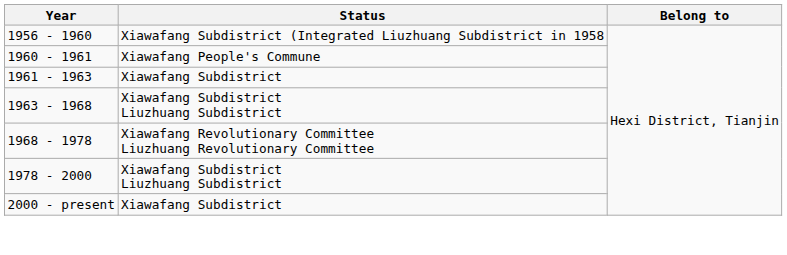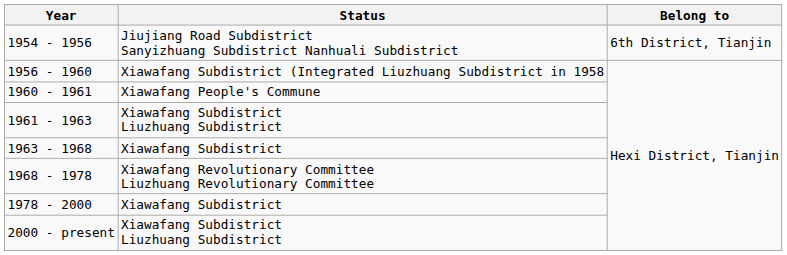+ row: (50, 43)
(202, 77) Xiawafang Subdistrict -> (202, 120) Xiawafang Subdistrict Liuzhuang Subdistrict
(202, 105) Xiawafang Subdistrict Liuzhuang Subdistrict -> (202, 148) Xiawafang Subdistrict
(202, 176) Xiawafang Subdistrict Liuzhuang Subdistrict -> (202, 204) Xiawafang Subdistrict
(202, 204) Xiawafang Subdistrict -> (202, 232) Xiawafang Subdistrict Liuzhuang Subdistrict
